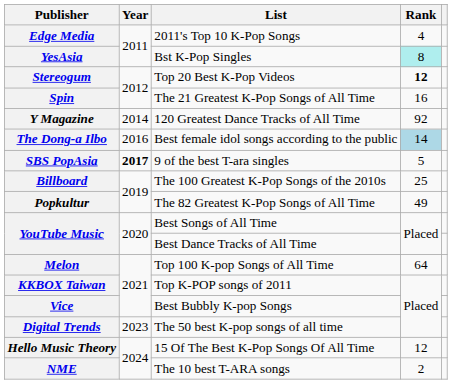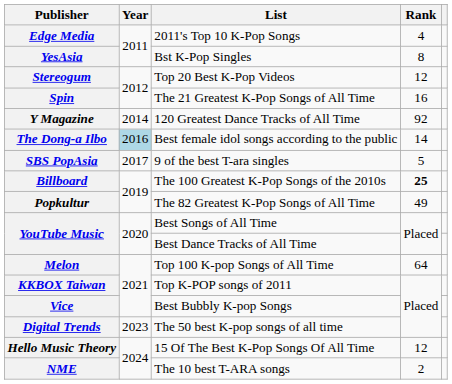(421, 56) paleturquoise background -> (421, 56) no background
(421, 77) bold -> (421, 77) normal
(135, 139) no background -> (135, 139) lightblue background
(421, 139) lightblue background -> (421, 139) no background
(135, 160) bold -> (135, 160) normal
(421, 181) normal -> (421, 181) bold
